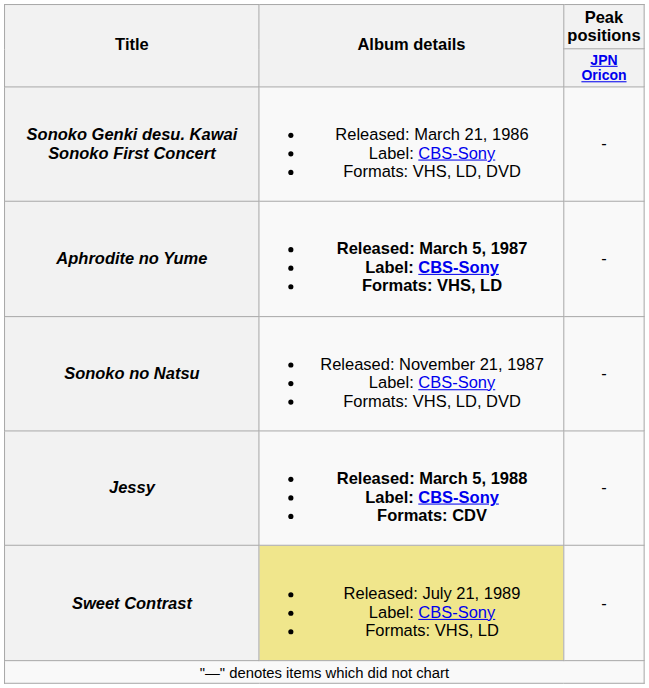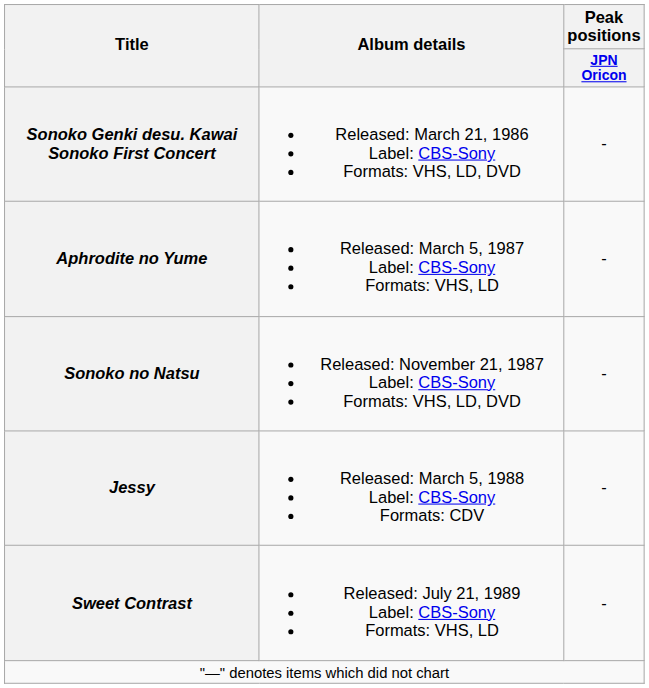(411, 268) bold -> (411, 268) normal
(411, 497) bold -> (411, 497) normal
(411, 612) khaki background -> (411, 612) no background
